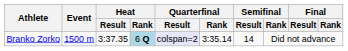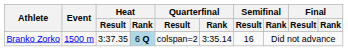(177, 39) lavender background -> (177, 39) no background
(249, 39) 14 -> (249, 39) 16
